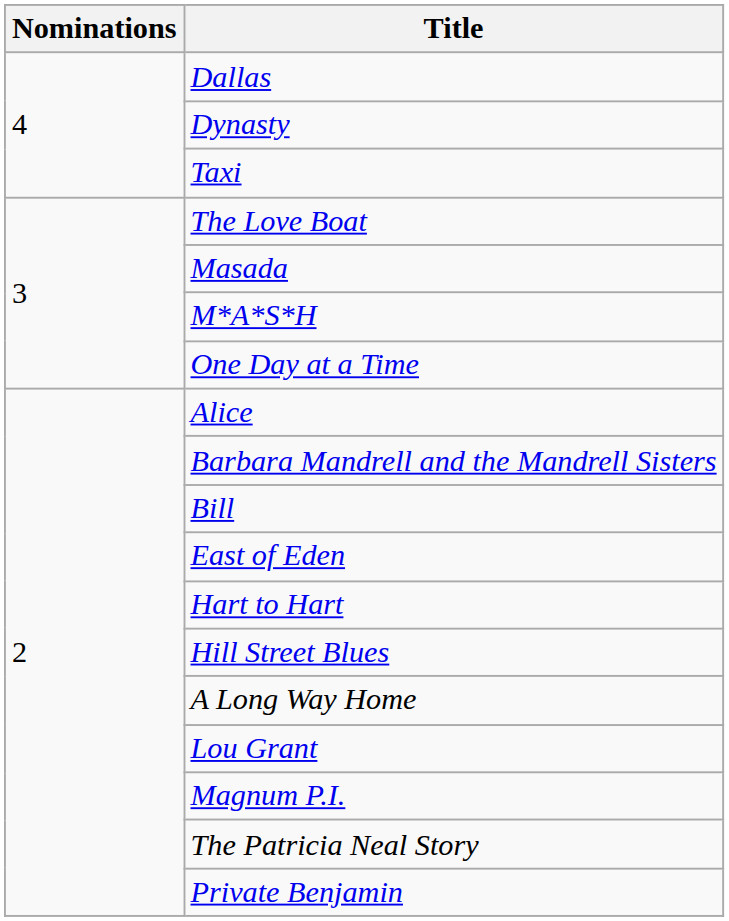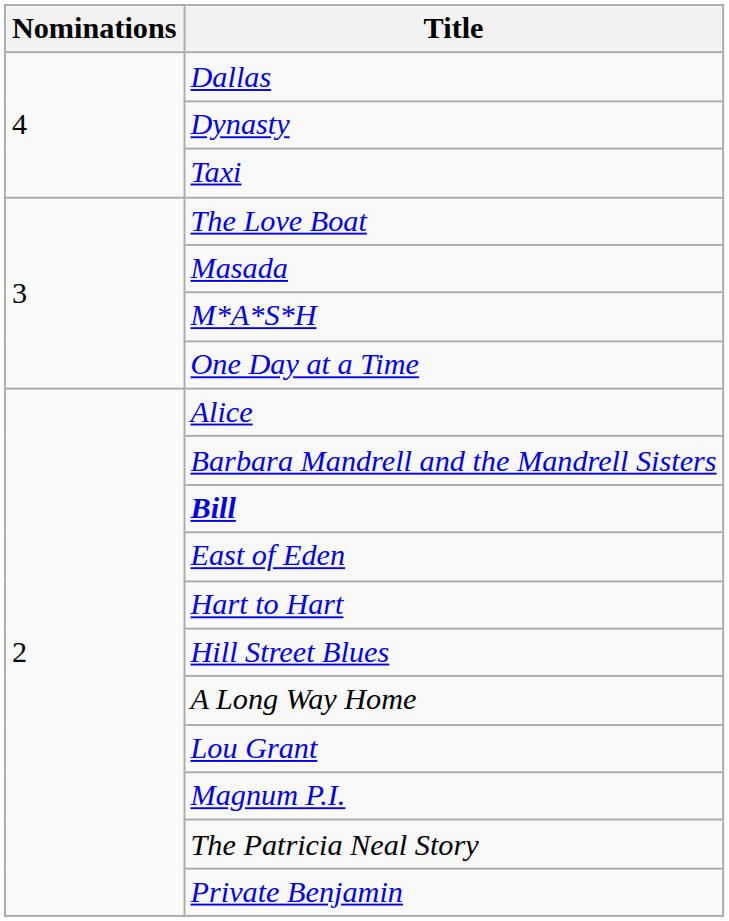(212, 508) normal -> (213, 508) bold
